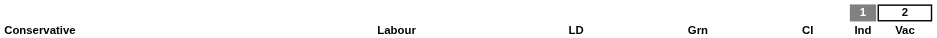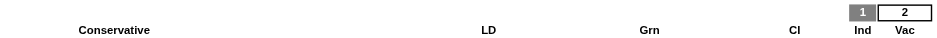- column: (397, 13)
